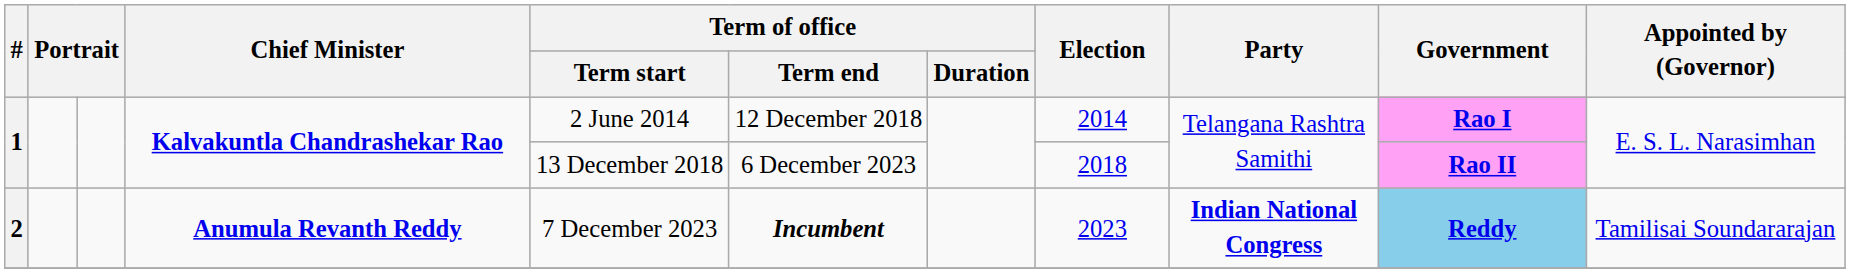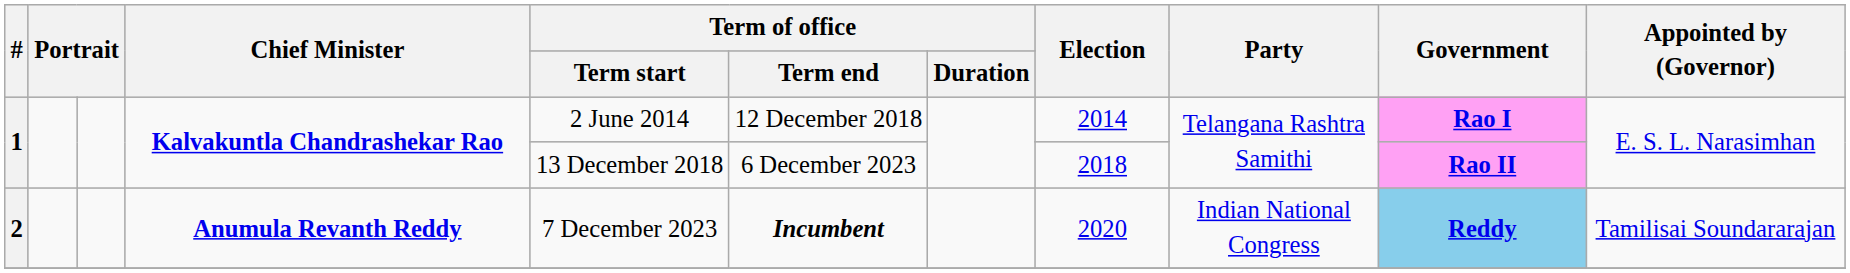(1102, 227) 2023 -> (1102, 227) 2020
(1274, 227) bold -> (1274, 227) normal
